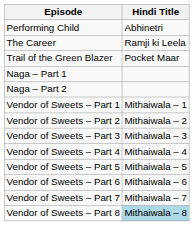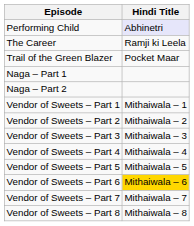(144, 27) no background -> (144, 27) lavender background
(156, 182) no background -> (156, 182) gold background
(156, 213) lightblue background -> (156, 213) no background
